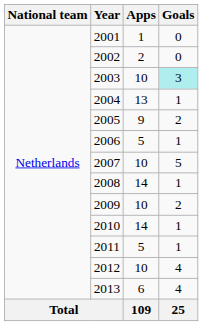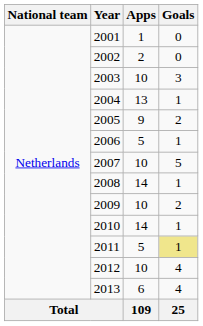(178, 78) paleturquoise background -> (178, 78) no background
(178, 246) no background -> (178, 246) khaki background
